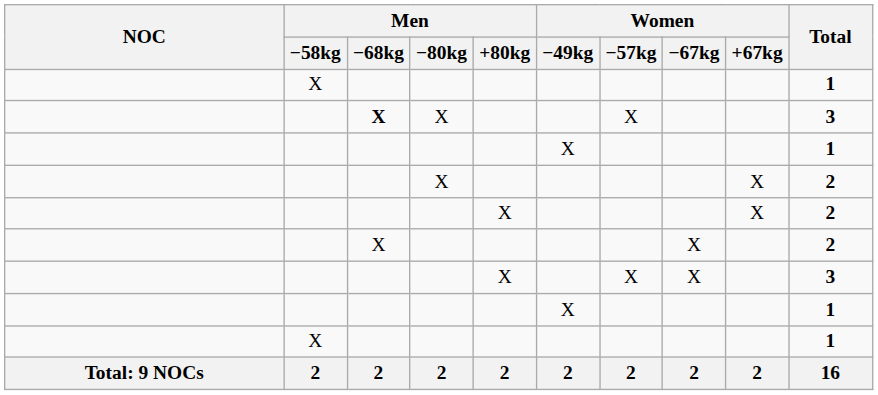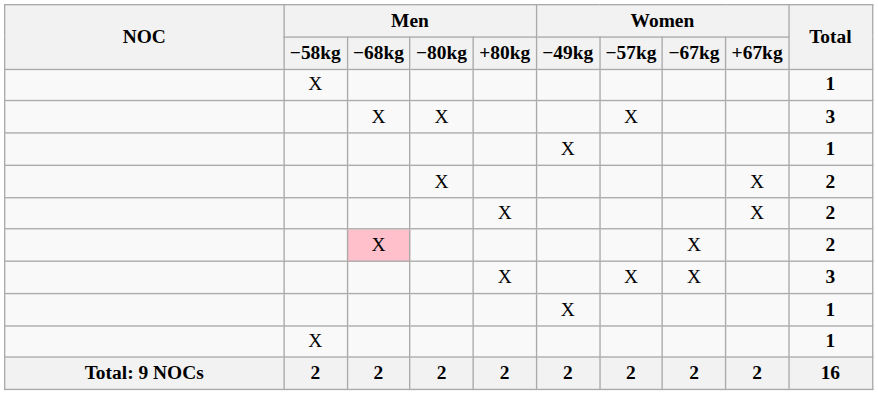(378, 117) bold -> (378, 117) normal
(378, 245) no background -> (378, 245) pink background
